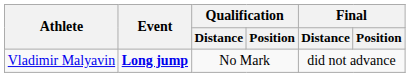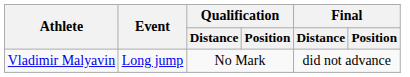(155, 61) bold -> (153, 61) normal
